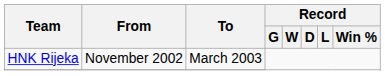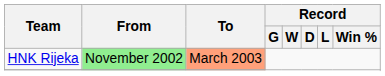(134, 59) no background -> (134, 59) lightgreen background
(226, 59) no background -> (226, 59) lightsalmon background
